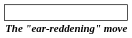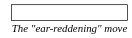(66, 28) bold -> (70, 28) normal
